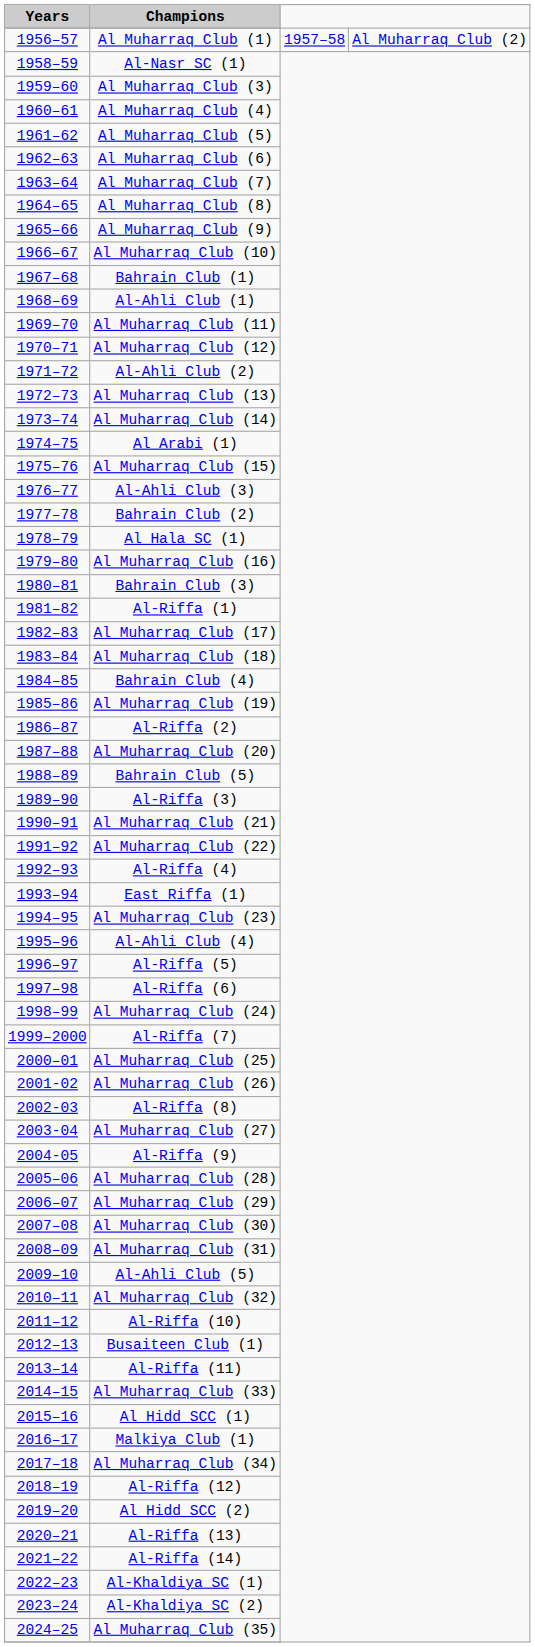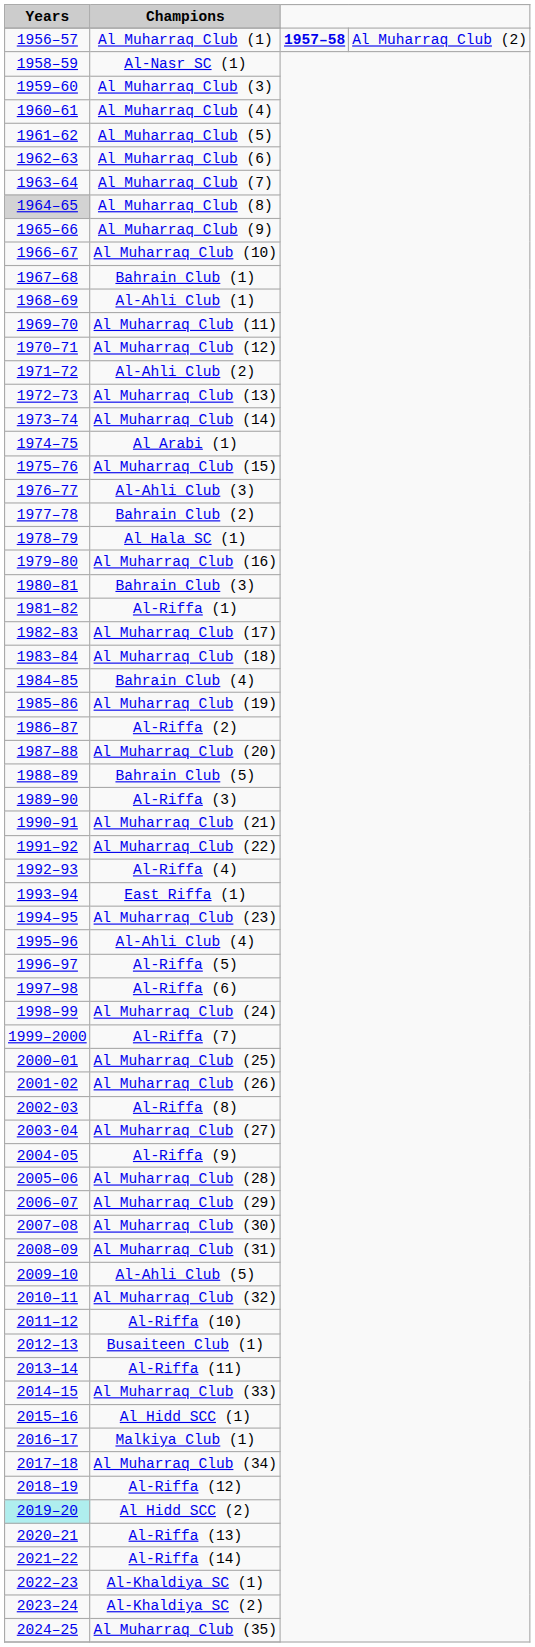(315, 40) normal -> (315, 40) bold
(47, 206) no background -> (47, 206) lightgrey background
(47, 1511) no background -> (47, 1511) paleturquoise background
